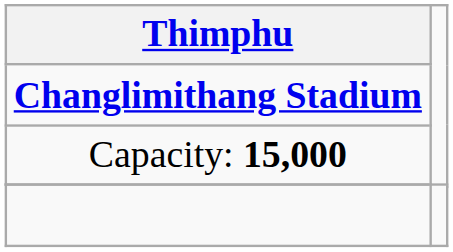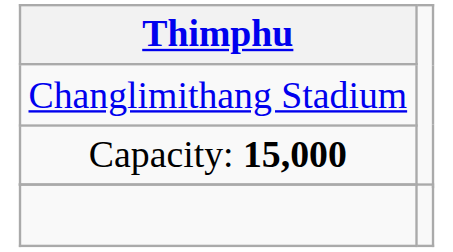(218, 94) bold -> (218, 94) normal
